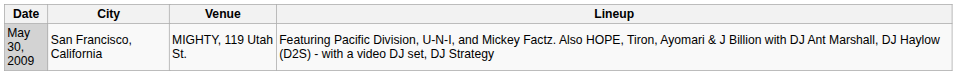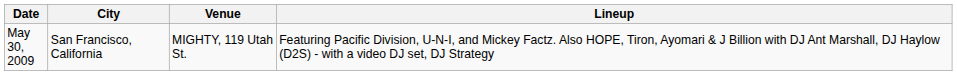(21, 47) lightgrey background -> (21, 47) no background
